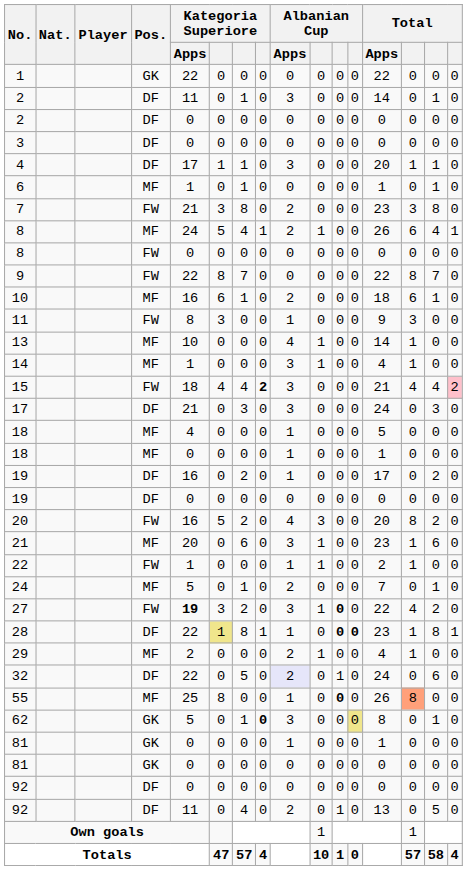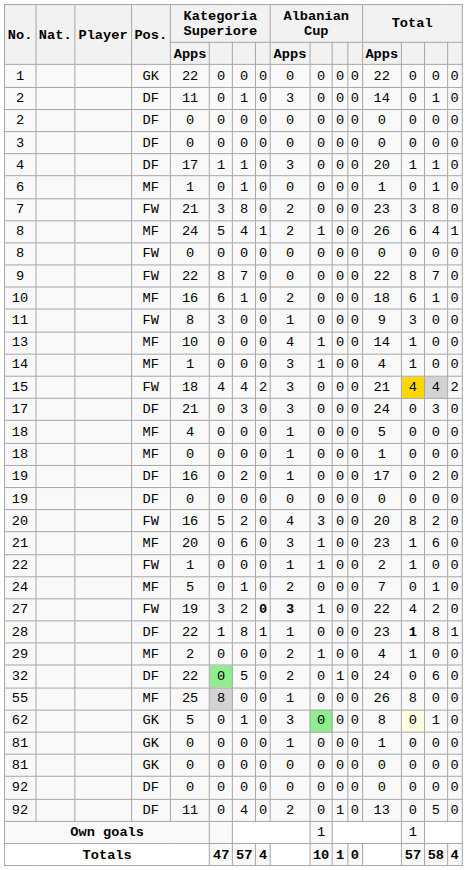(263, 387) bold -> (263, 387) normal
(413, 387) no background -> (413, 387) gold background
(436, 387) no background -> (436, 387) lightgrey background
(455, 387) pink background -> (455, 387) no background
(190, 610) bold -> (190, 610) normal
(263, 610) normal -> (263, 610) bold
(290, 610) normal -> (290, 610) bold
(340, 610) bold -> (340, 610) normal
(221, 632) khaki background -> (221, 632) no background
(340, 632) bold -> (340, 632) normal
(355, 632) bold -> (355, 632) normal
(413, 632) normal -> (413, 632) bold
(221, 677) no background -> (221, 677) lightgreen background
(290, 677) lavender background -> (290, 677) no background
(221, 699) no background -> (221, 699) lightgrey background
(340, 699) bold -> (340, 699) normal
(413, 699) lightsalmon background -> (413, 699) no background
(263, 721) bold -> (263, 721) normal
(321, 721) no background -> (321, 721) lightgreen background
(355, 721) khaki background -> (355, 721) no background
(413, 721) no background -> (413, 721) lightyellow background
